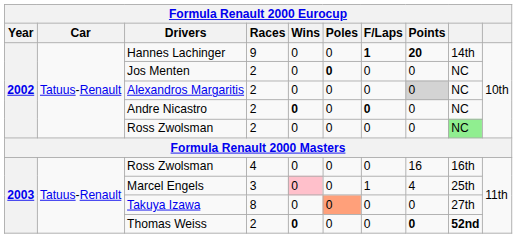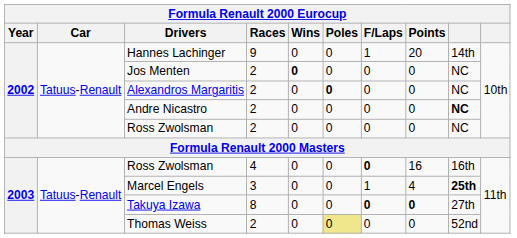(367, 52) bold -> (367, 52) normal
(415, 52) bold -> (415, 52) normal
(295, 71) normal -> (295, 71) bold
(329, 71) bold -> (329, 71) normal
(329, 90) normal -> (329, 90) bold
(412, 90) lightgrey background -> (412, 90) no background
(295, 109) bold -> (295, 109) normal
(367, 109) bold -> (367, 109) normal
(460, 109) normal -> (460, 109) bold
(460, 128) lightgreen background -> (460, 128) no background
(367, 166) normal -> (367, 166) bold
(295, 185) pink background -> (295, 185) no background
(463, 185) normal -> (464, 185) bold
(329, 204) lightsalmon background -> (329, 204) no background
(367, 204) normal -> (367, 204) bold
(412, 204) normal -> (412, 204) bold
(295, 223) bold -> (295, 223) normal
(329, 223) no background -> (329, 223) khaki background
(412, 223) bold -> (412, 223) normal
(465, 223) bold -> (465, 223) normal
